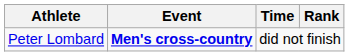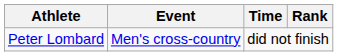(182, 39) bold -> (176, 39) normal
